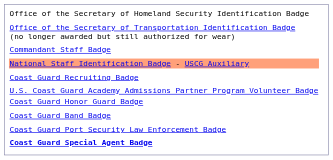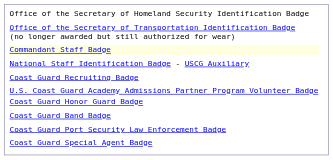(60, 50) no background -> (60, 50) lightyellow background
(129, 64) lightsalmon background -> (129, 64) no background
(81, 143) bold -> (81, 143) normal
